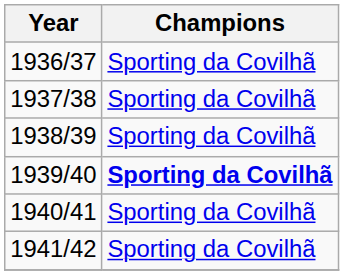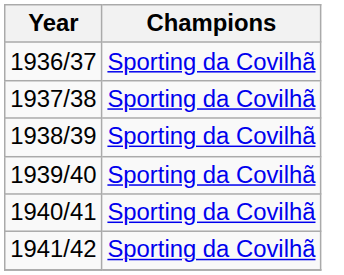(220, 174) bold -> (211, 174) normal
